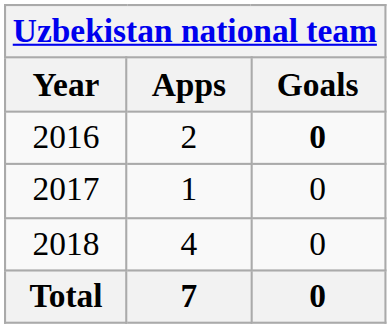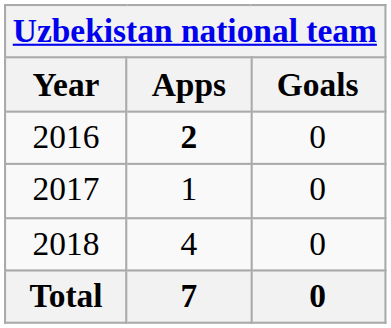(189, 137) normal -> (189, 137) bold
(318, 137) bold -> (318, 137) normal
